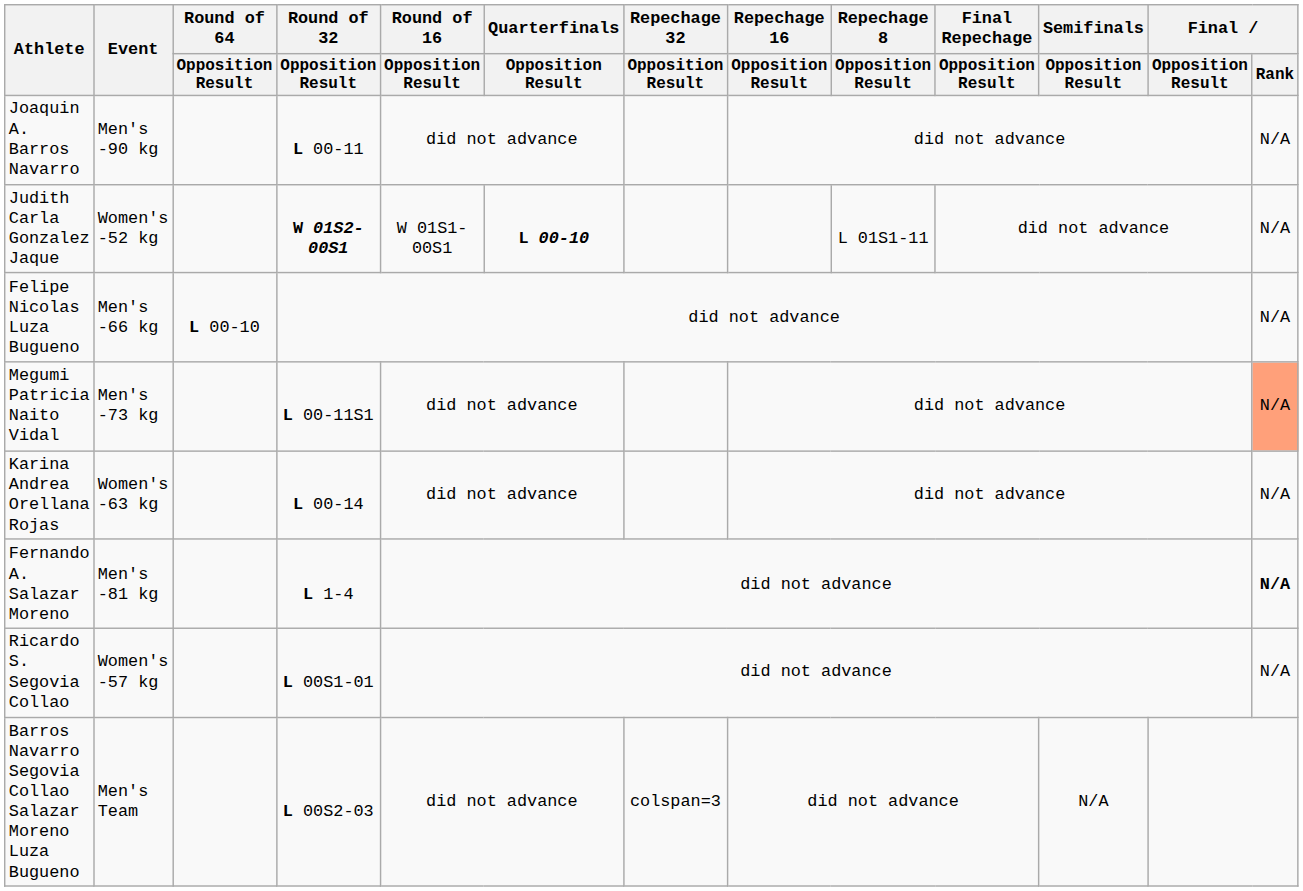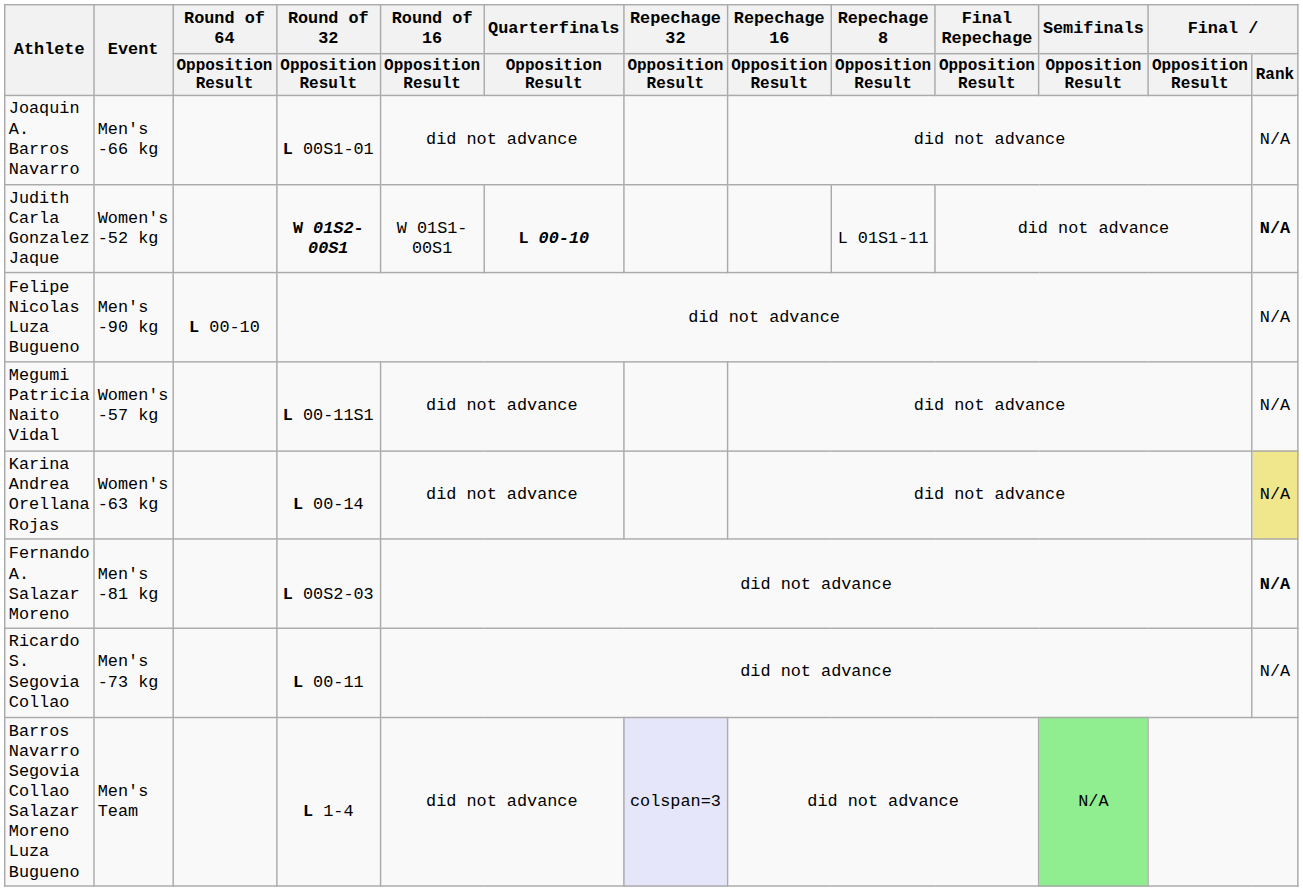(128, 140) Men's -90 kg -> (128, 140) Men's -66 kg
(328, 150) L 00-11 -> (328, 150) L 00S1-01
(1275, 228) normal -> (1275, 228) bold
(128, 317) Men's -66 kg -> (128, 317) Men's -90 kg
(128, 406) Men's -73 kg -> (133, 406) Women's -57 kg
(1275, 406) lightsalmon background -> (1275, 406) no background
(1275, 495) no background -> (1275, 495) khaki background
(328, 594) L 1-4 -> (328, 594) L 00S2-03
(133, 672) Women's -57 kg -> (128, 672) Men's -73 kg
(328, 682) L 00S1-01 -> (328, 682) L 00-11
(328, 812) L 00S2-03 -> (328, 812) L 1-4
(675, 801) no background -> (675, 801) lavender background
(1093, 801) no background -> (1093, 801) lightgreen background
